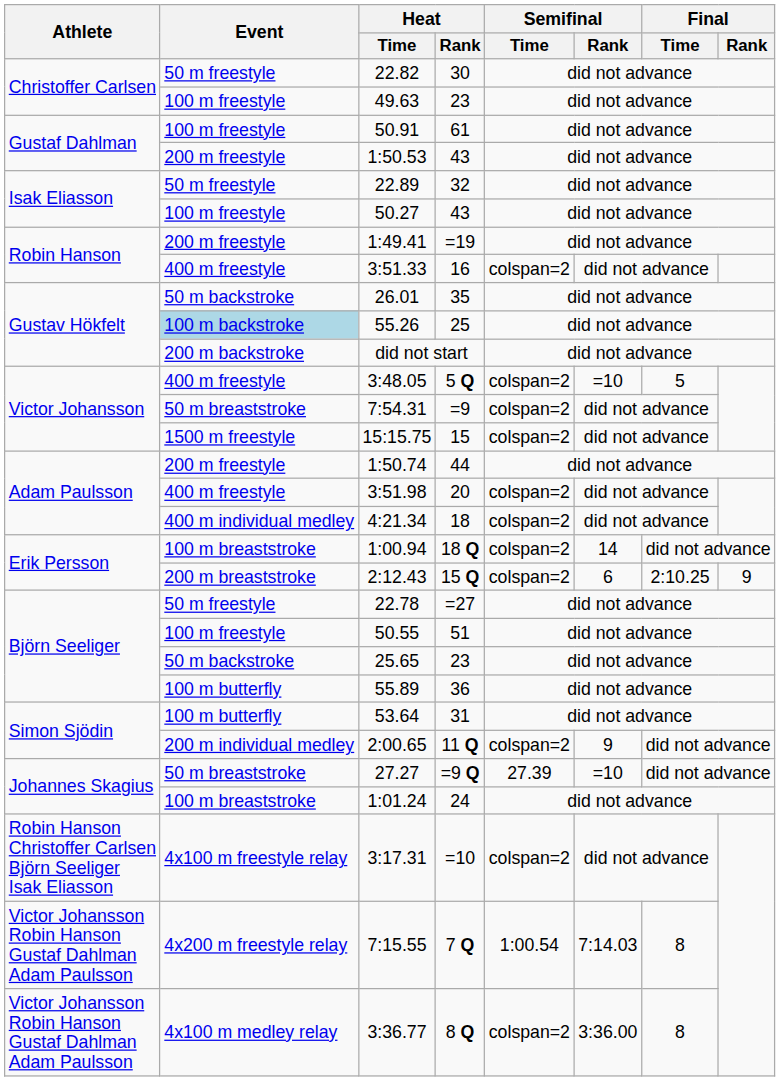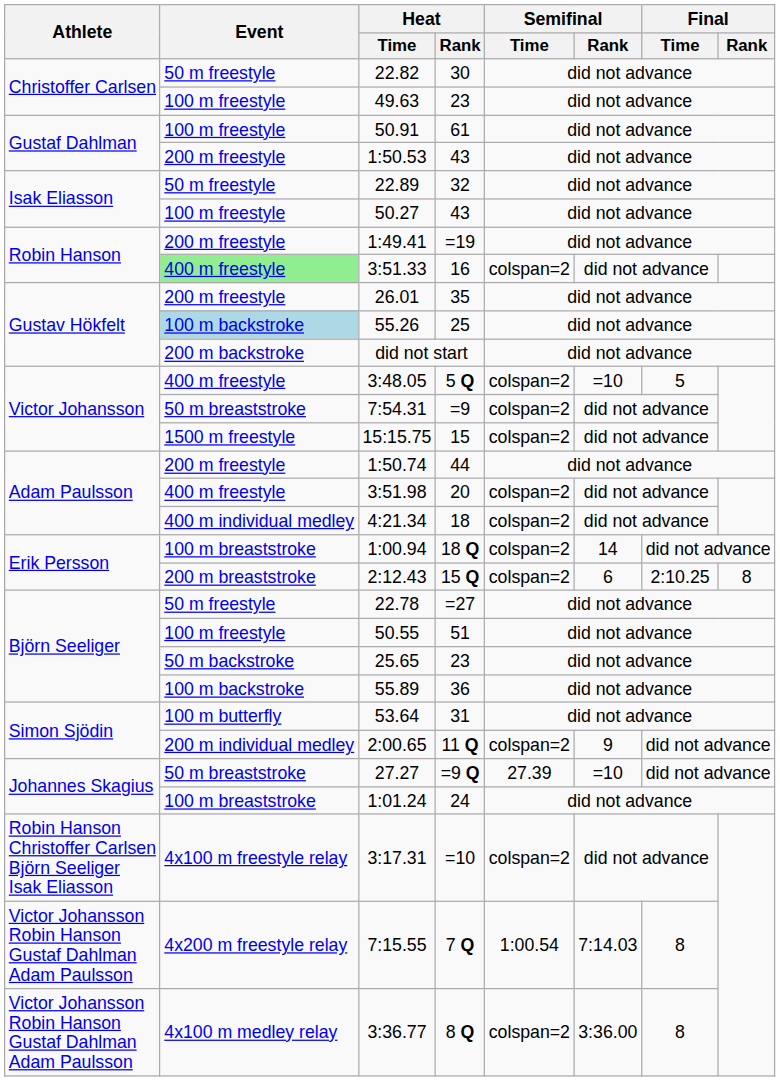(225, 269) no background -> (225, 269) lightgreen background
(229, 297) 50 m backstroke -> (225, 297) 200 m freestyle
(747, 577) 9 -> (747, 577) 8
(223, 689) 100 m butterfly -> (234, 689) 100 m backstroke
